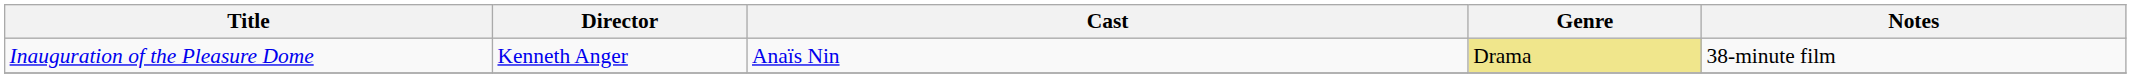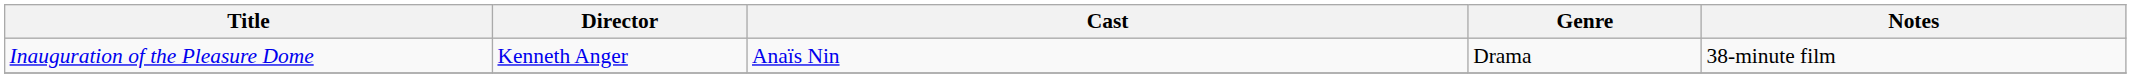(1502, 55) khaki background -> (1502, 55) no background
